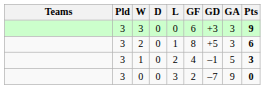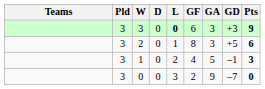columns swapped: (232, 12) <-> (212, 12)
(175, 28) normal -> (175, 28) bold
